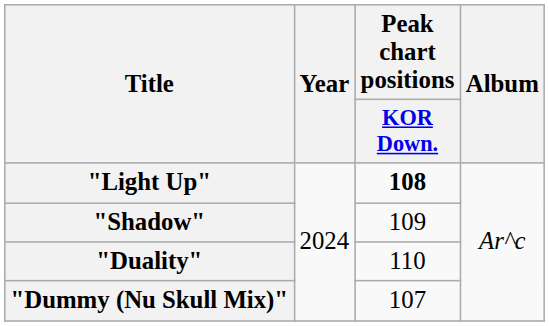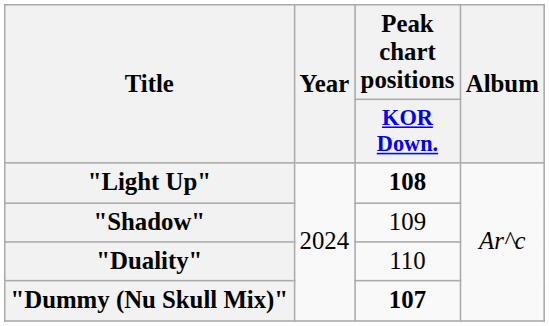(407, 300) normal -> (407, 300) bold
